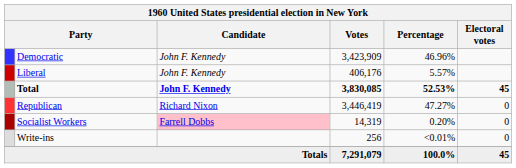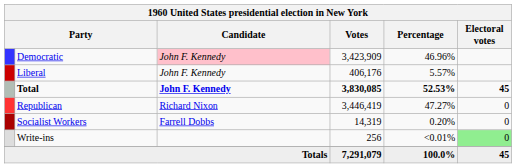(192, 57) no background -> (192, 57) pink background
(187, 122) pink background -> (187, 122) no background
(507, 138) no background -> (507, 138) lightgreen background
